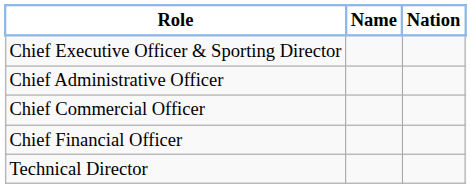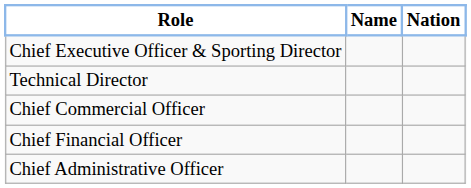rows swapped: (116, 80) <-> (79, 168)
